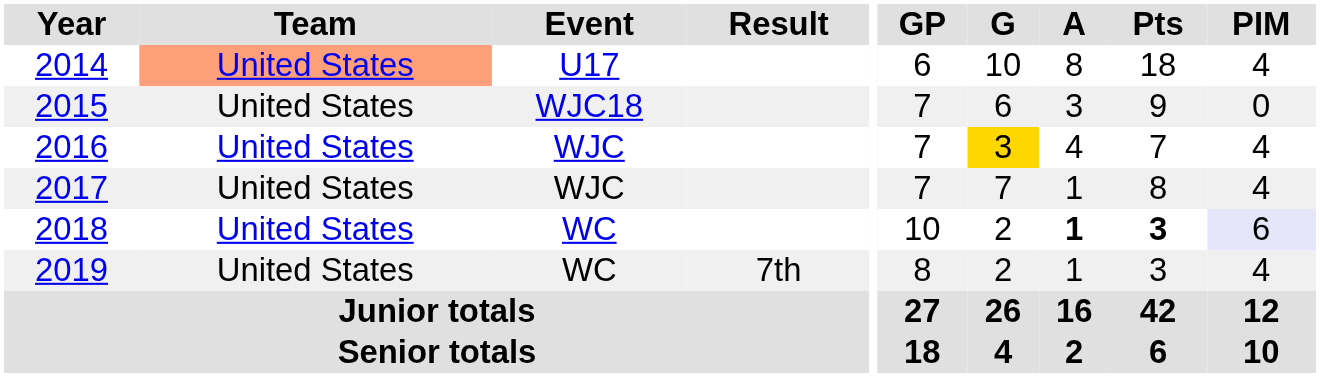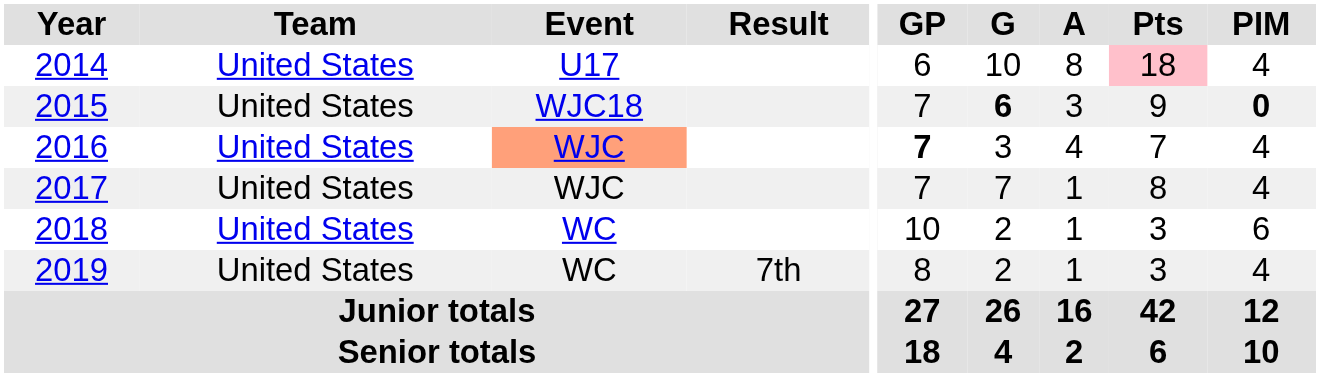(315, 64) lightsalmon background -> (315, 64) no background
(1158, 64) no background -> (1158, 64) pink background
(1003, 105) normal -> (1003, 105) bold
(1261, 105) normal -> (1261, 105) bold
(589, 146) no background -> (589, 146) lightsalmon background
(922, 146) normal -> (922, 146) bold
(1003, 146) gold background -> (1003, 146) no background
(1074, 228) bold -> (1074, 228) normal
(1158, 228) bold -> (1158, 228) normal
(1261, 228) lavender background -> (1261, 228) no background
